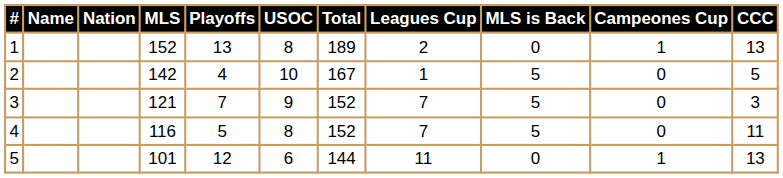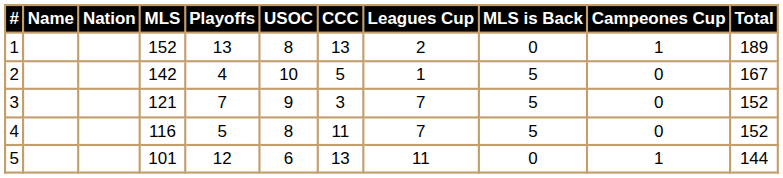columns swapped: (755, 19) <-> (342, 19)
